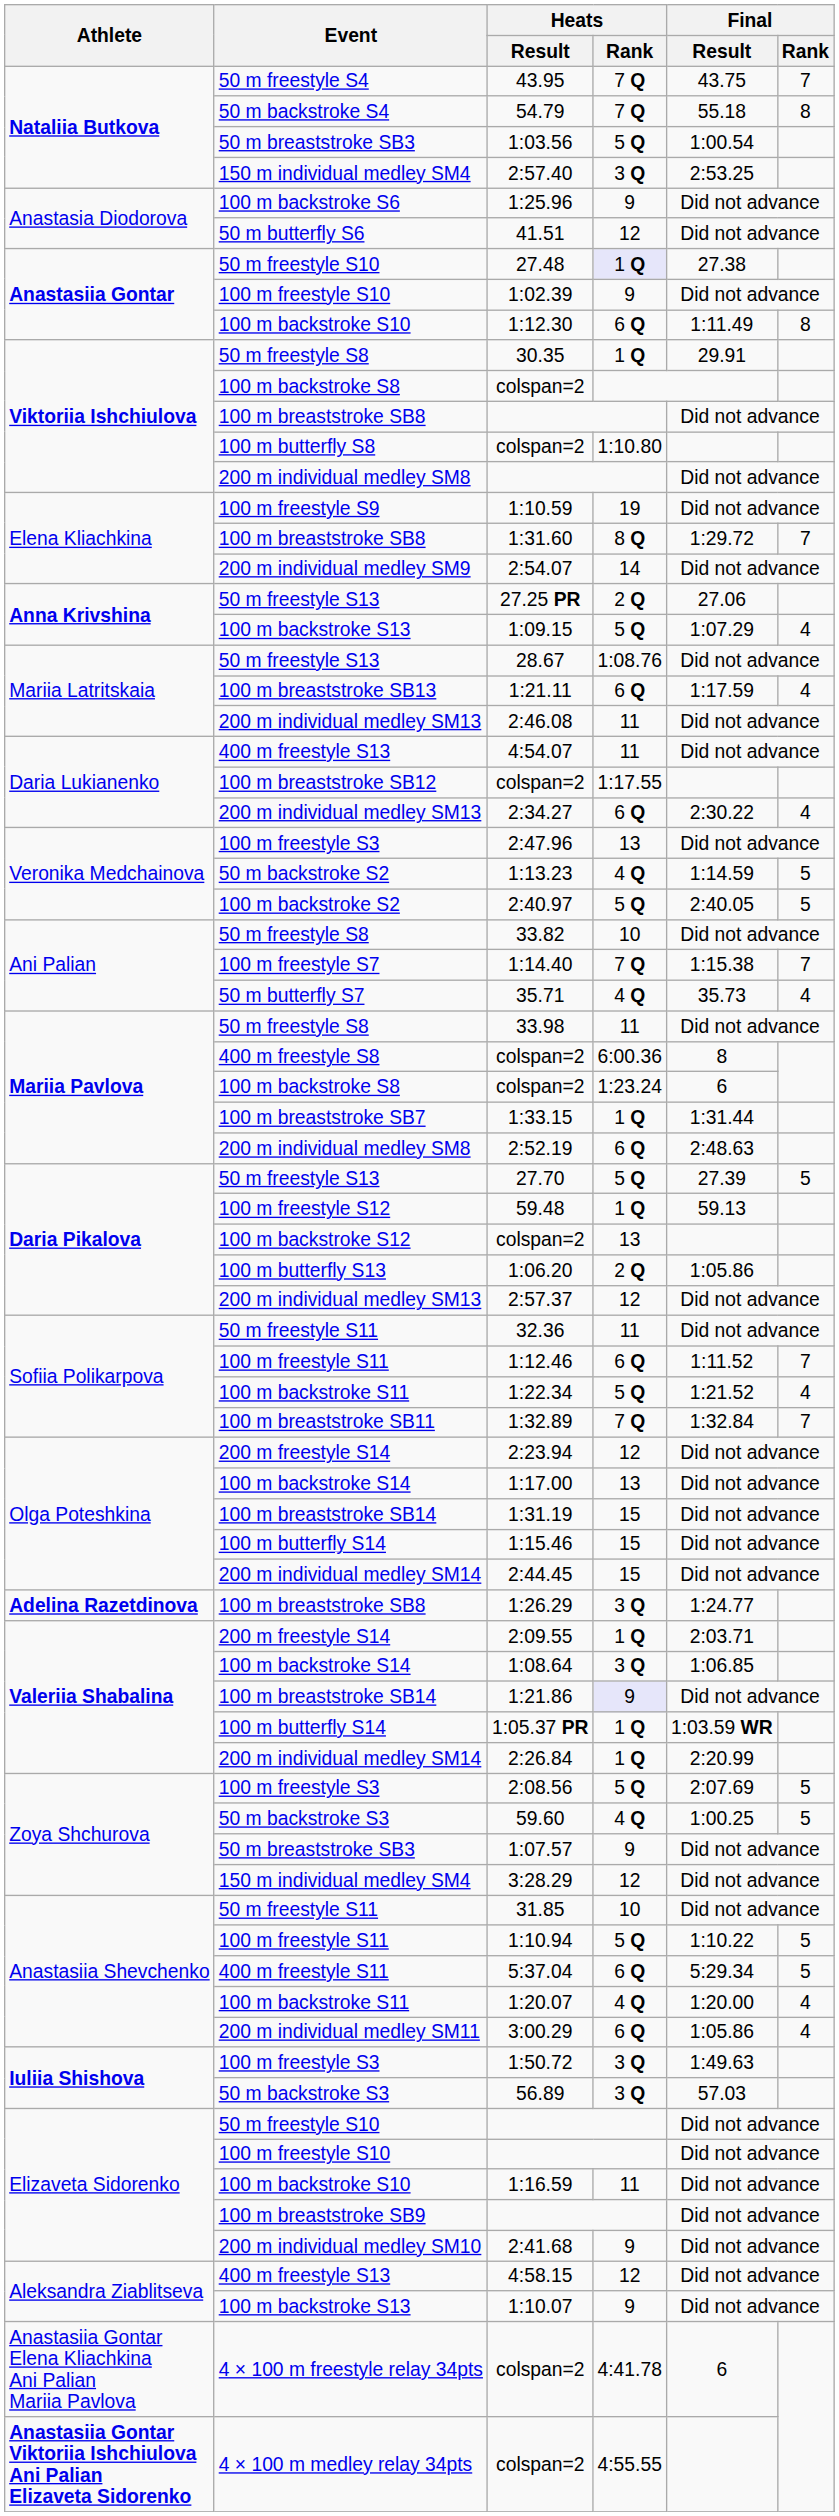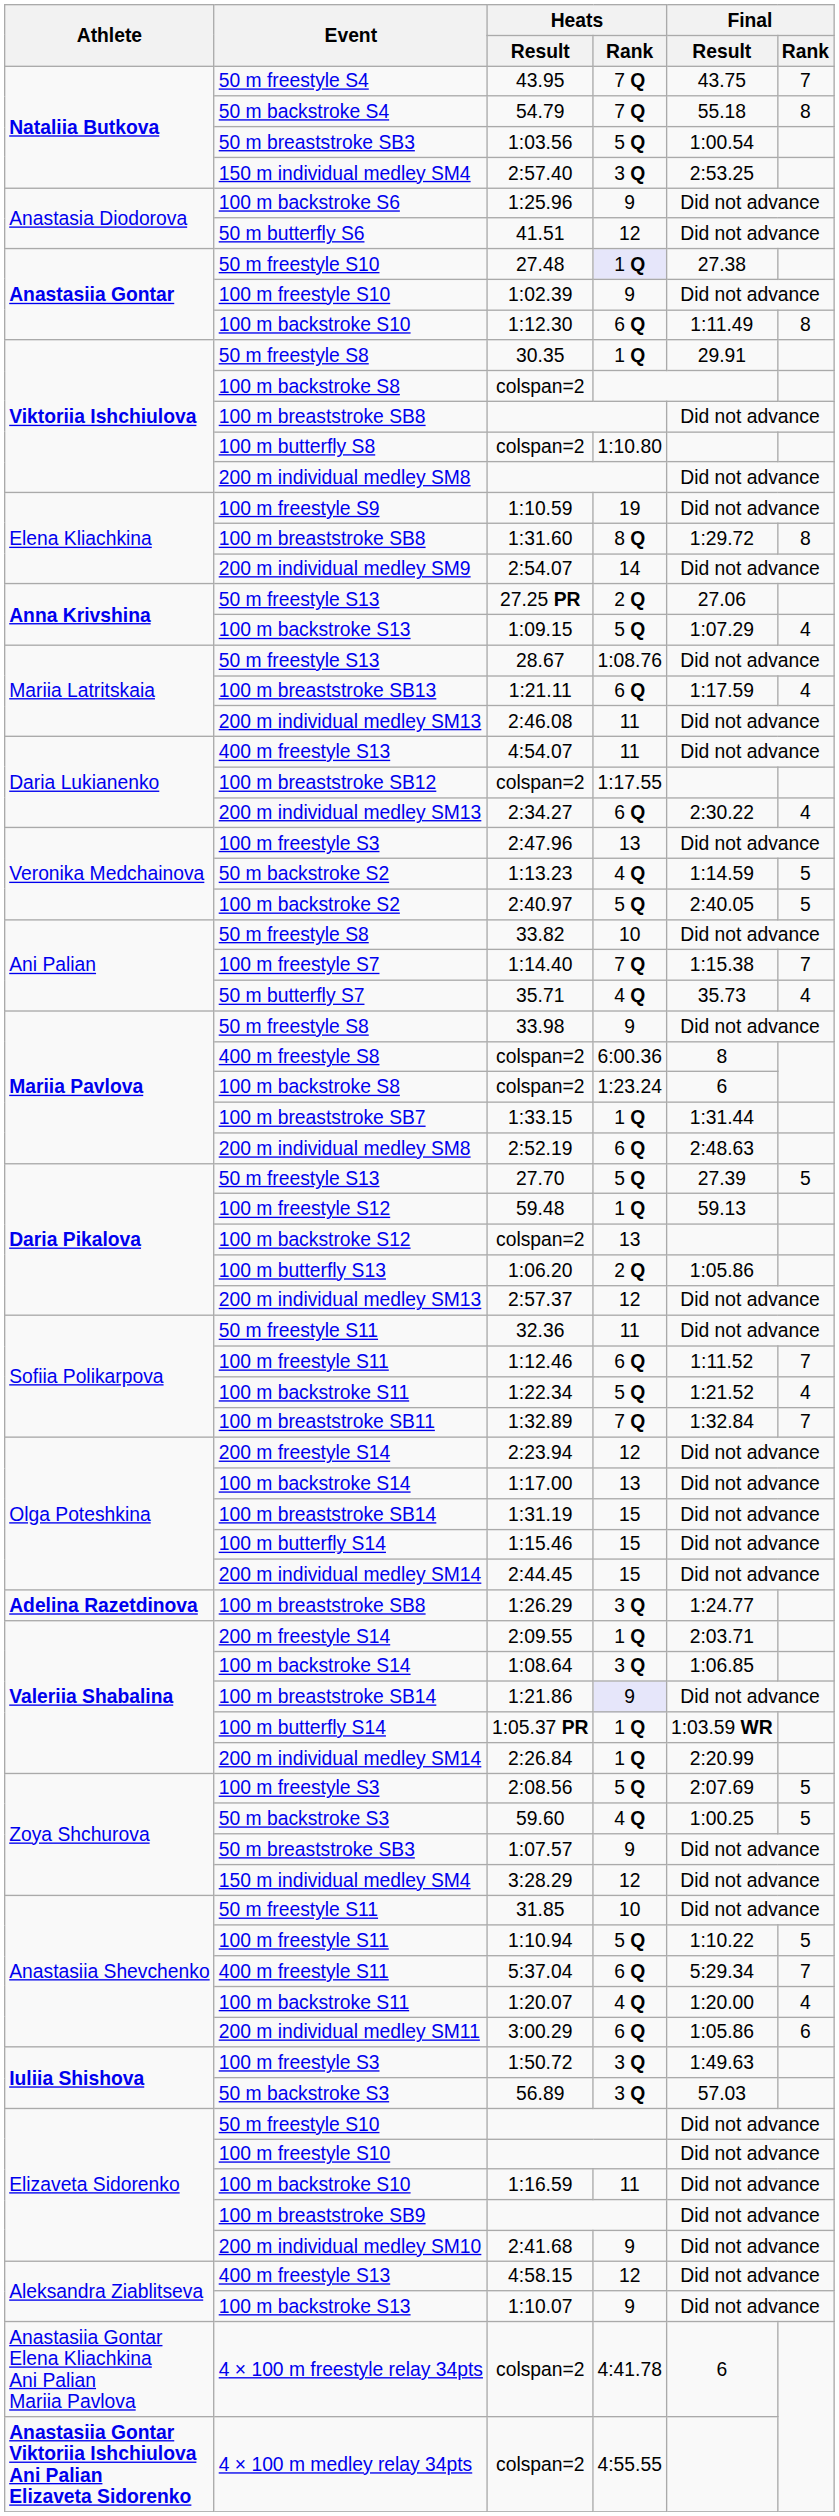(805, 539) 7 -> (805, 539) 8
(630, 1026) 11 -> (630, 1026) 9
(805, 1971) 5 -> (805, 1971) 7
(805, 2032) 4 -> (805, 2032) 6
